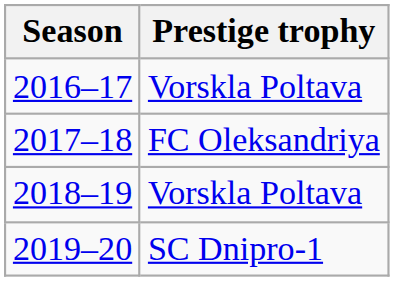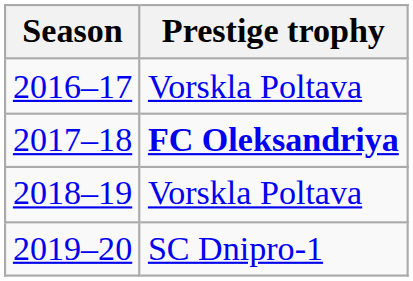(264, 139) normal -> (273, 139) bold
